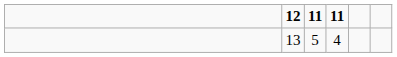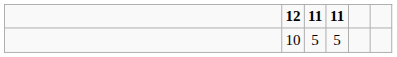(293, 40) 13 -> (293, 40) 10
(337, 40) 4 -> (337, 40) 5
